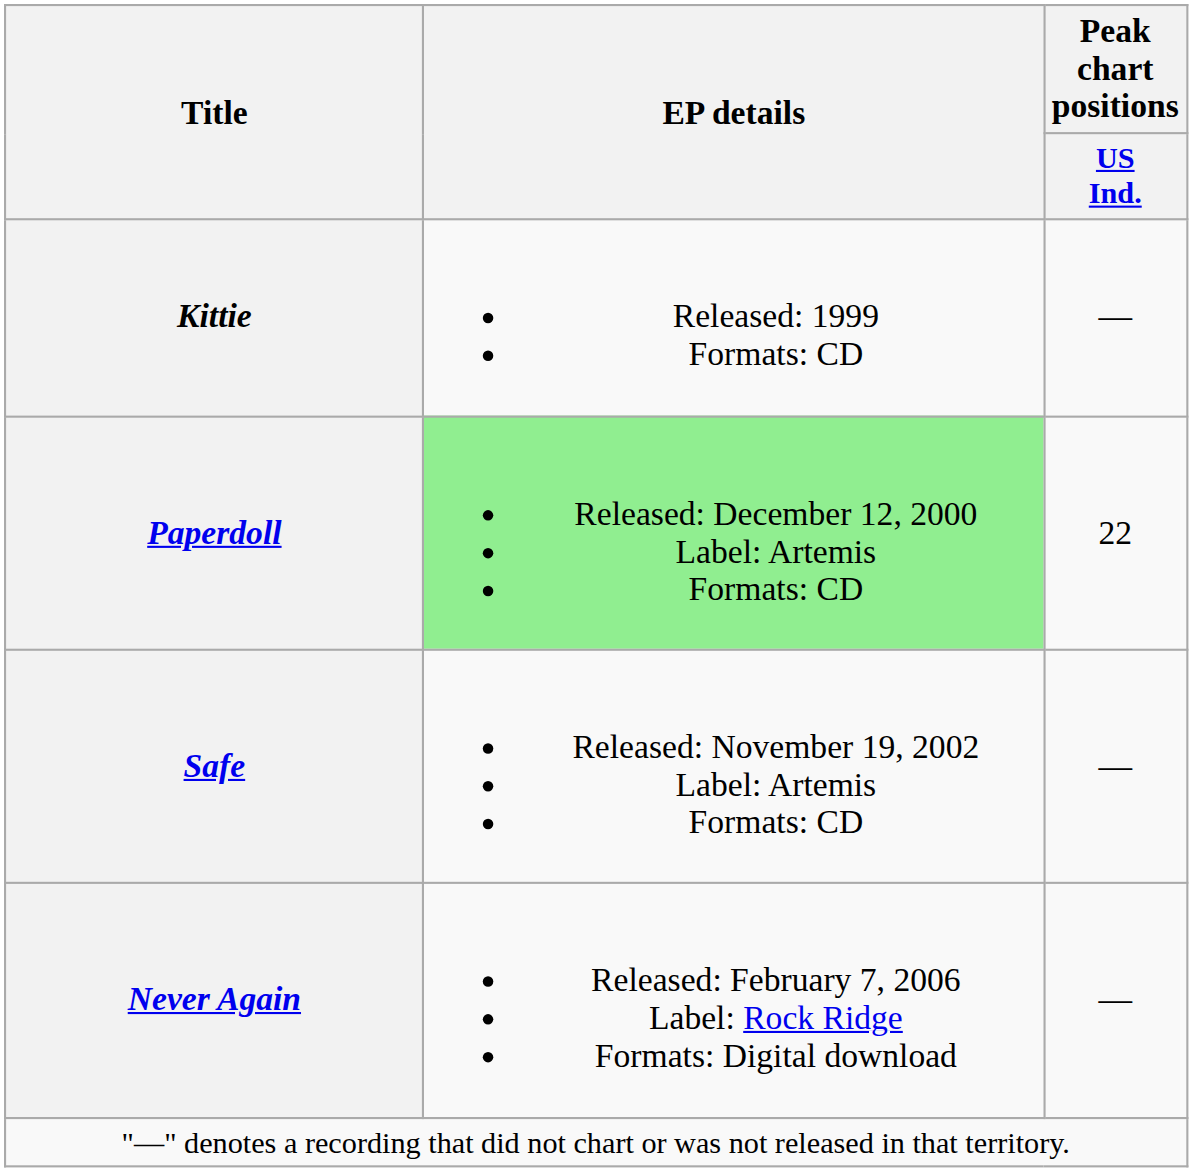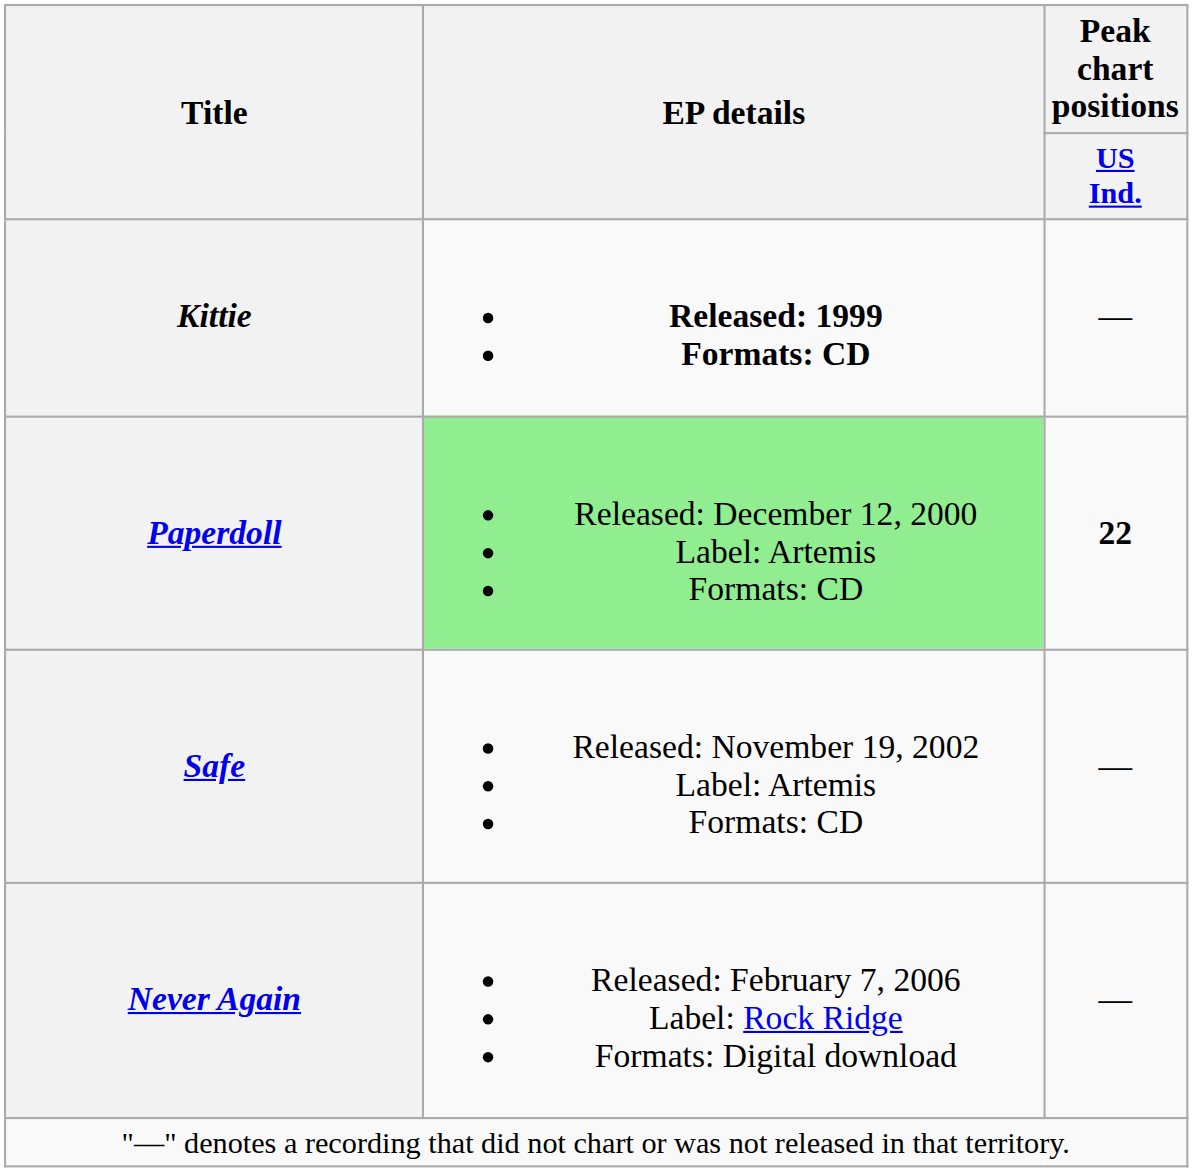(734, 336) normal -> (734, 336) bold
(1115, 531) normal -> (1115, 531) bold
